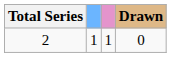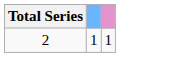- column: (141, 16)
